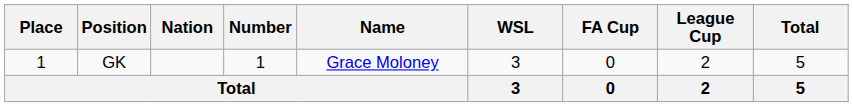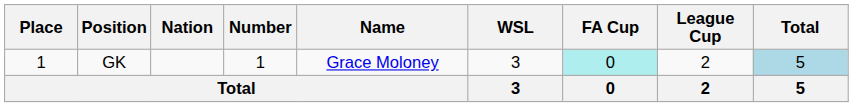(610, 63) no background -> (610, 63) paleturquoise background
(800, 63) no background -> (800, 63) lightblue background
